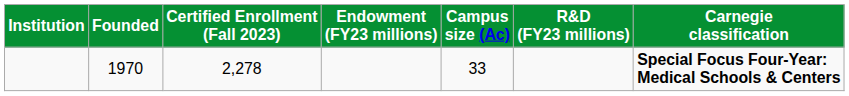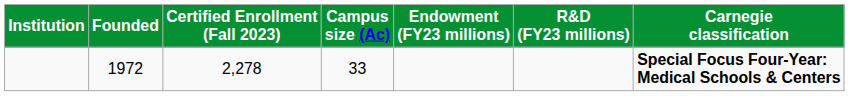columns swapped: (477, 25) <-> (381, 25)
(125, 68) 1970 -> (125, 68) 1972
